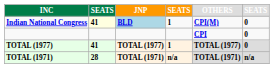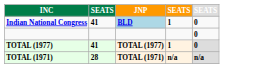- column: (217, 10)
(94, 22) lightyellow background -> (94, 22) no background
